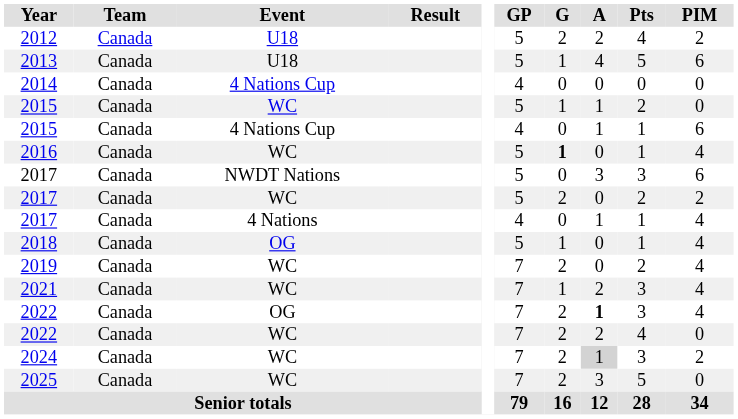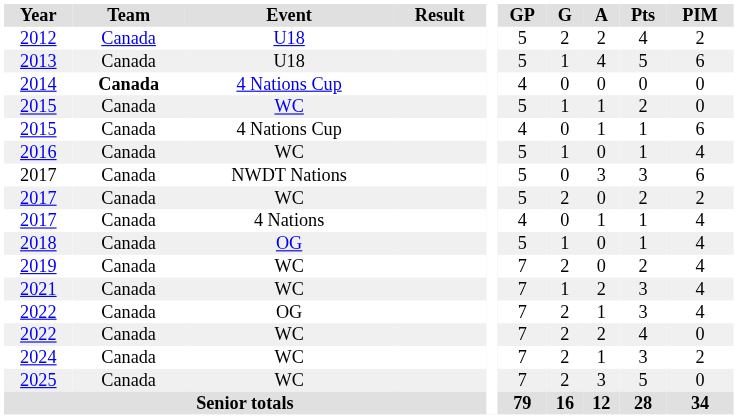(125, 83) normal -> (129, 83) bold
(562, 152) bold -> (565, 152) normal
(599, 311) bold -> (601, 311) normal
(599, 357) lightgrey background -> (601, 357) no background
